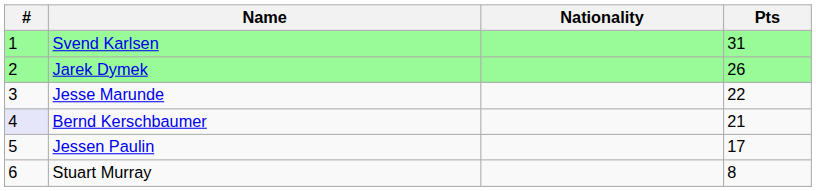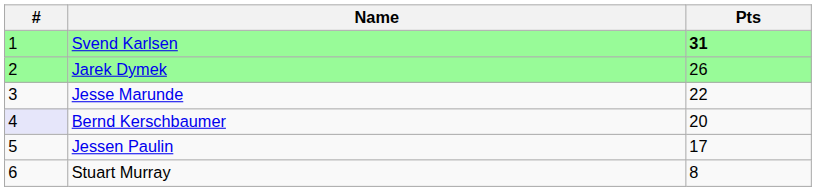- column: (602, 17)
(736, 43) normal -> (698, 43) bold
(736, 121) 21 -> (698, 121) 20
